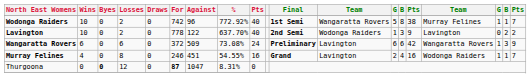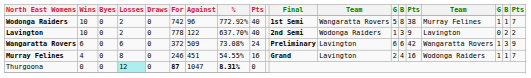(101, 67) bold -> (101, 67) normal
(123, 67) no background -> (123, 67) paleturquoise background
(229, 67) normal -> (229, 67) bold
